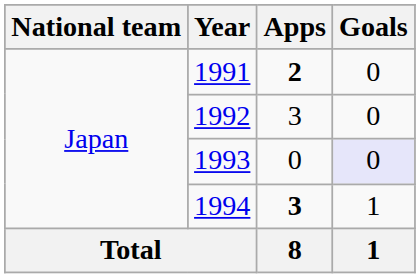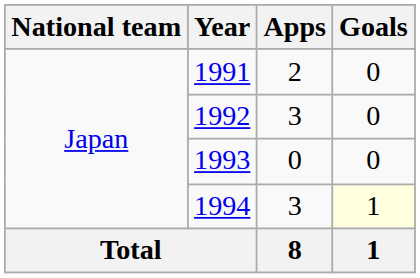(295, 71) bold -> (295, 71) normal
(373, 160) lavender background -> (373, 160) no background
(295, 205) bold -> (295, 205) normal
(373, 205) no background -> (373, 205) lightyellow background
